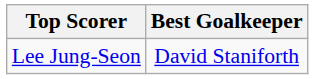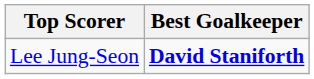(227, 55) normal -> (227, 55) bold
